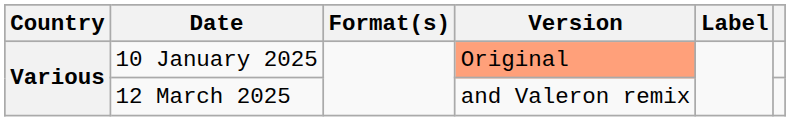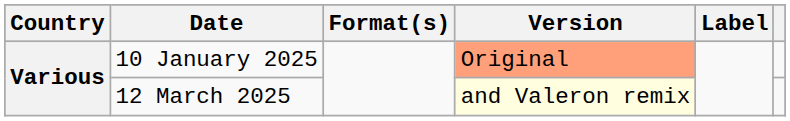(575, 97) no background -> (575, 97) lightyellow background
